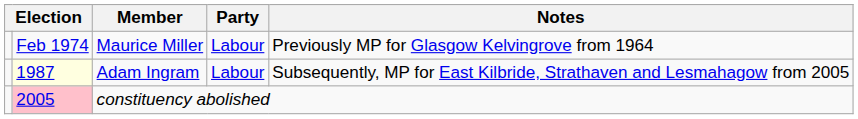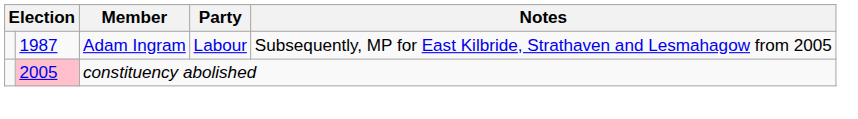- row: (150, 45)
(35, 72) lightyellow background -> (38, 45) no background
